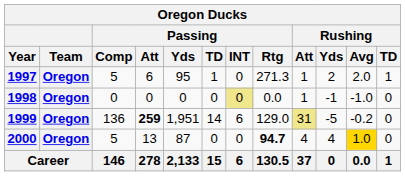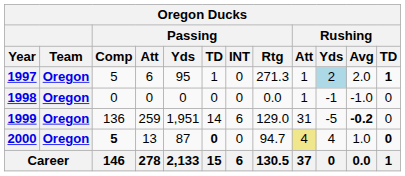(331, 77) no background -> (331, 77) lightblue background
(388, 77) normal -> (388, 77) bold
(240, 98) khaki background -> (240, 98) no background
(150, 118) bold -> (150, 118) normal
(304, 118) khaki background -> (304, 118) no background
(362, 118) normal -> (362, 118) bold
(114, 139) normal -> (114, 139) bold
(214, 139) normal -> (214, 139) bold
(273, 139) bold -> (273, 139) normal
(304, 139) no background -> (304, 139) khaki background
(362, 139) gold background -> (362, 139) no background
(388, 139) normal -> (388, 139) bold
